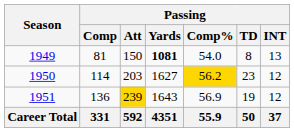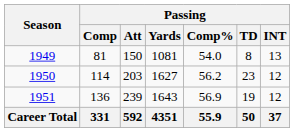(165, 55) bold -> (165, 55) normal
(210, 76) gold background -> (210, 76) no background
(133, 96) gold background -> (133, 96) no background
